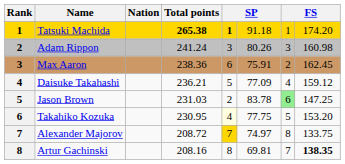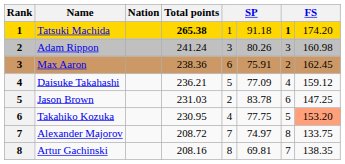(229, 30) bold -> (229, 30) normal
(288, 30) normal -> (288, 30) bold
(288, 99) lightgreen background -> (288, 99) no background
(229, 116) lightyellow background -> (229, 116) no background
(318, 116) no background -> (318, 116) lightsalmon background
(229, 133) gold background -> (229, 133) no background
(318, 151) bold -> (318, 151) normal
